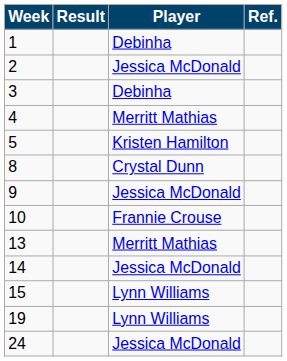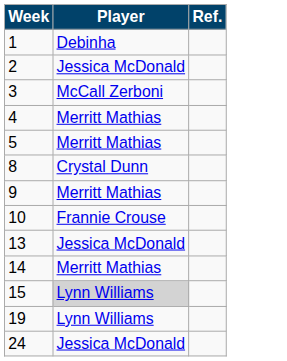- column: (81, 17)
(142, 92) Debinha -> (110, 92) McCall Zerboni
(170, 142) Kristen Hamilton -> (109, 142) Merritt Mathias
(177, 192) Jessica McDonald -> (109, 192) Merritt Mathias
(165, 243) Merritt Mathias -> (121, 243) Jessica McDonald
(177, 268) Jessica McDonald -> (109, 268) Merritt Mathias
(161, 293) no background -> (105, 293) lightgrey background
